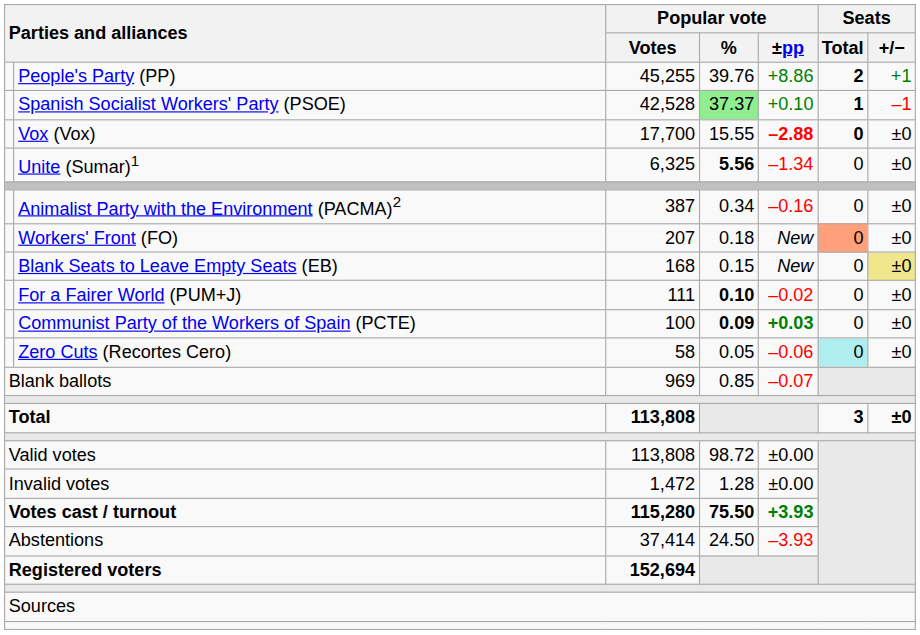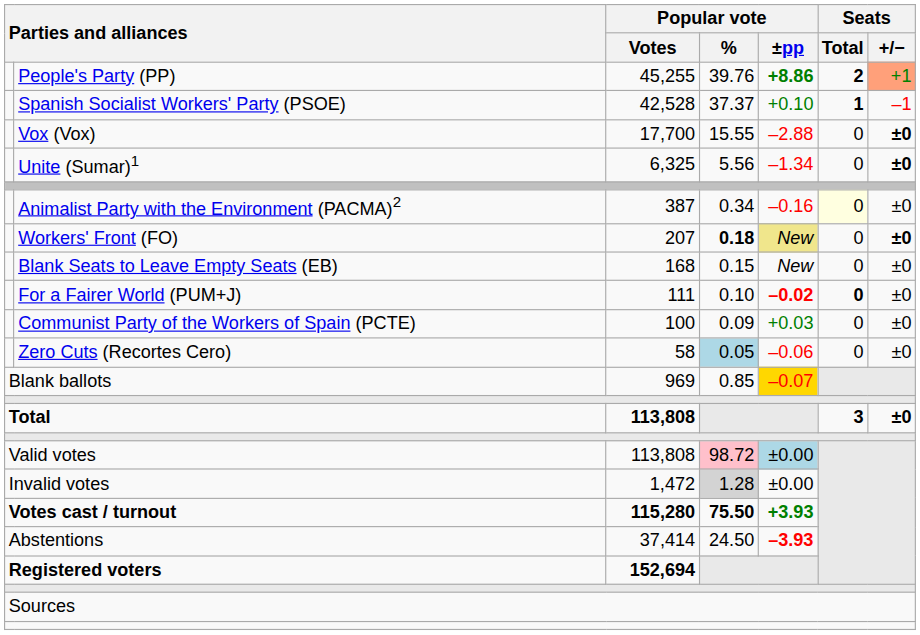(791, 76) normal -> (791, 76) bold
(901, 76) no background -> (901, 76) lightsalmon background
(732, 104) lightgreen background -> (732, 104) no background
(791, 133) bold -> (791, 133) normal
(859, 133) bold -> (859, 133) normal
(902, 133) normal -> (902, 133) bold
(737, 164) bold -> (737, 164) normal
(902, 164) normal -> (902, 164) bold
(859, 206) no background -> (859, 206) lightyellow background
(737, 237) normal -> (737, 237) bold
(795, 237) no background -> (795, 237) khaki background
(859, 237) lightsalmon background -> (859, 237) no background
(902, 237) normal -> (902, 237) bold
(902, 266) khaki background -> (902, 266) no background
(737, 295) bold -> (737, 295) normal
(791, 295) normal -> (791, 295) bold
(859, 295) normal -> (859, 295) bold
(737, 323) bold -> (737, 323) normal
(791, 323) bold -> (791, 323) normal
(737, 352) no background -> (737, 352) lightblue background
(859, 352) paleturquoise background -> (859, 352) no background
(791, 381) no background -> (791, 381) gold background
(732, 455) no background -> (732, 455) pink background
(791, 455) no background -> (791, 455) lightblue background
(737, 483) no background -> (737, 483) lightgrey background
(791, 541) normal -> (791, 541) bold
